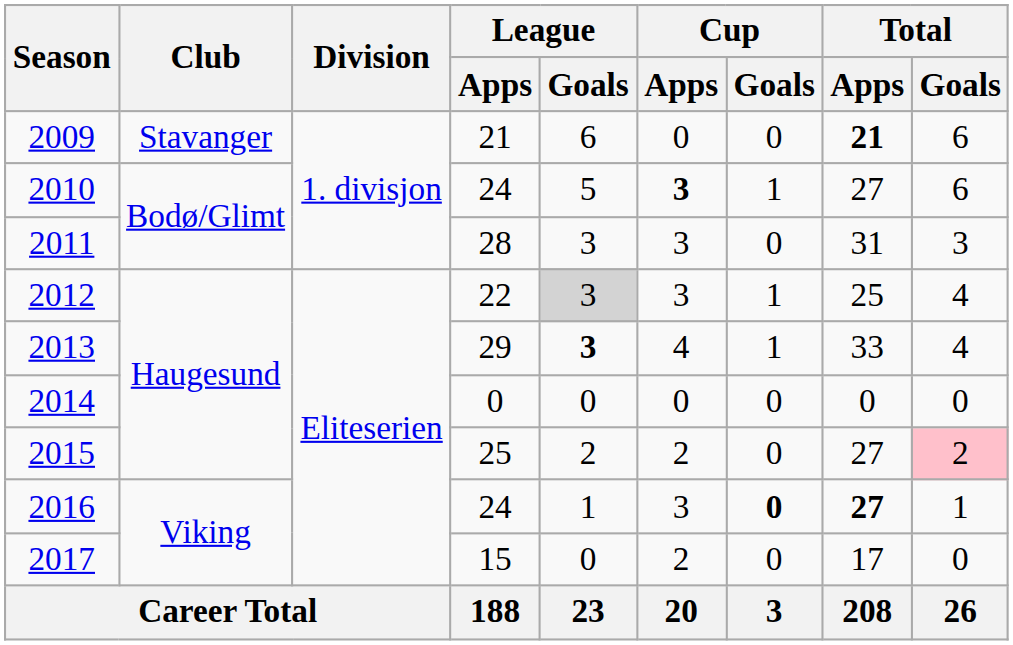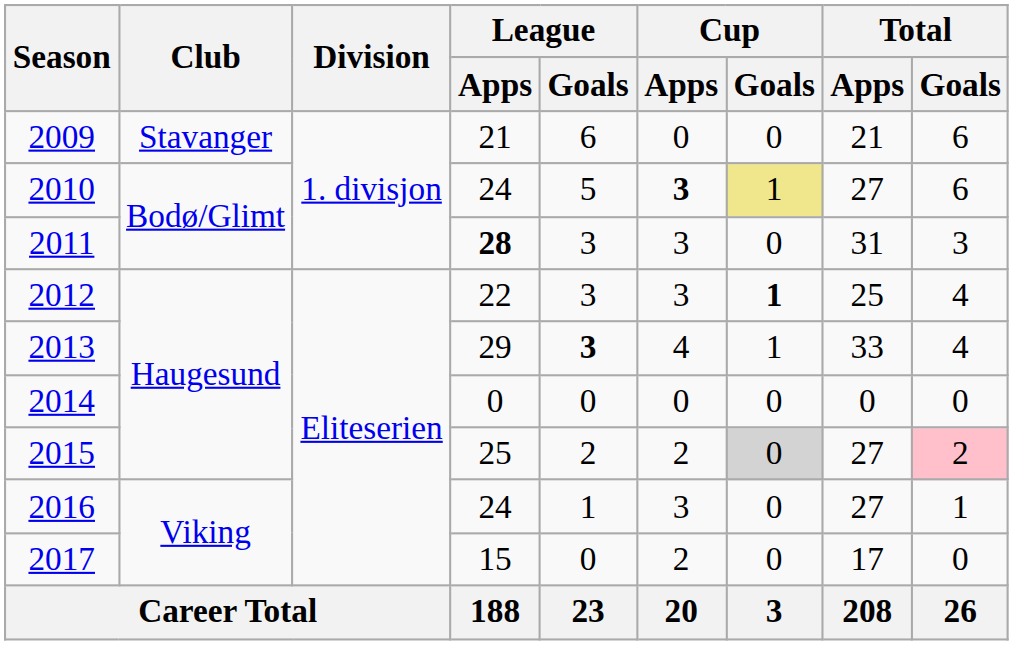(867, 136) bold -> (867, 136) normal
(774, 189) no background -> (774, 189) khaki background
(495, 242) normal -> (495, 242) bold
(588, 294) lightgrey background -> (588, 294) no background
(774, 294) normal -> (774, 294) bold
(774, 453) no background -> (774, 453) lightgrey background
(774, 505) bold -> (774, 505) normal
(867, 505) bold -> (867, 505) normal
